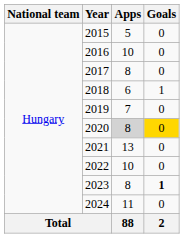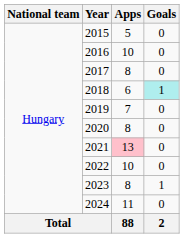(161, 90) no background -> (161, 90) paleturquoise background
(128, 128) lightgrey background -> (128, 128) no background
(161, 128) gold background -> (161, 128) no background
(128, 147) no background -> (128, 147) pink background
(161, 185) bold -> (161, 185) normal
